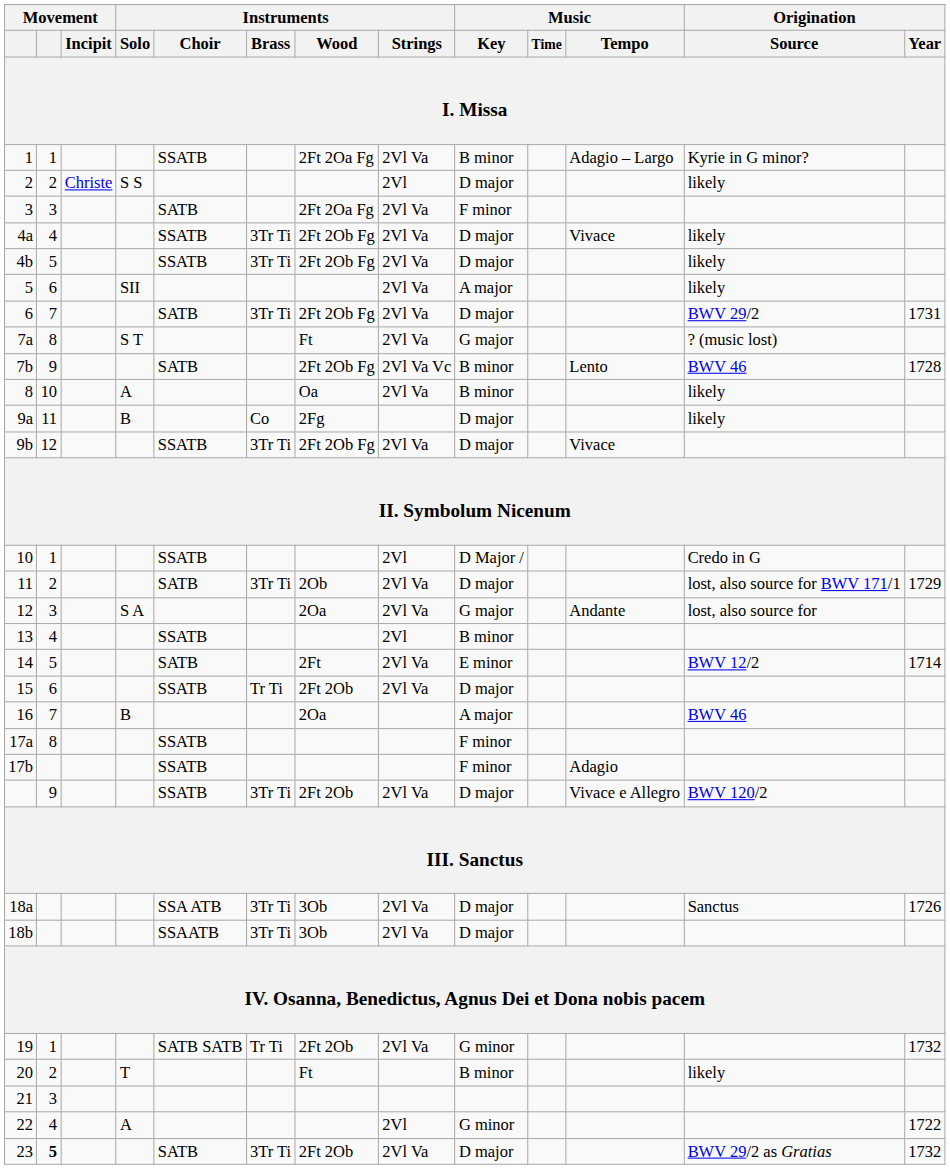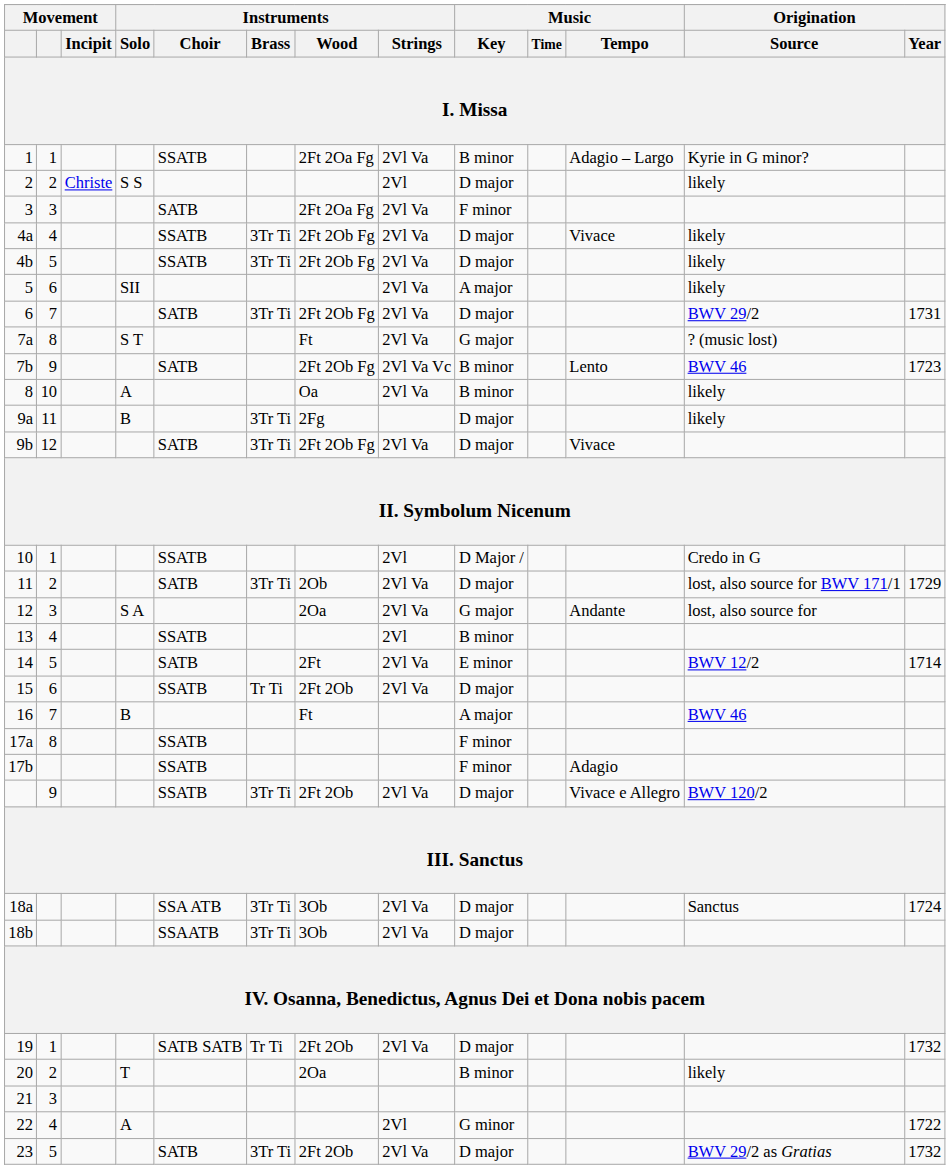(925, 366) 1728 -> (925, 366) 1723
(260, 418) Co -> (271, 418) 3Tr Ti
(182, 444) SSATB -> (178, 444) SATB
(312, 715) 2Oa -> (306, 715) Ft
(925, 906) 1726 -> (925, 906) 1724
(487, 1046) G minor -> (486, 1046) D major
(306, 1072) Ft -> (312, 1072) 2Oa
(53, 1151) bold -> (53, 1151) normal
